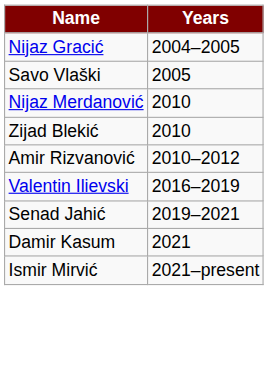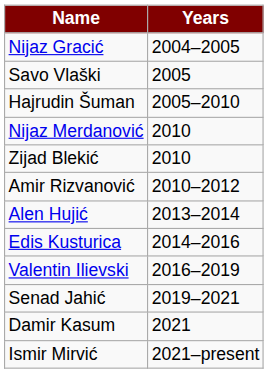+ row: (72, 102)
+ row: (48, 214)
+ row: (65, 242)
